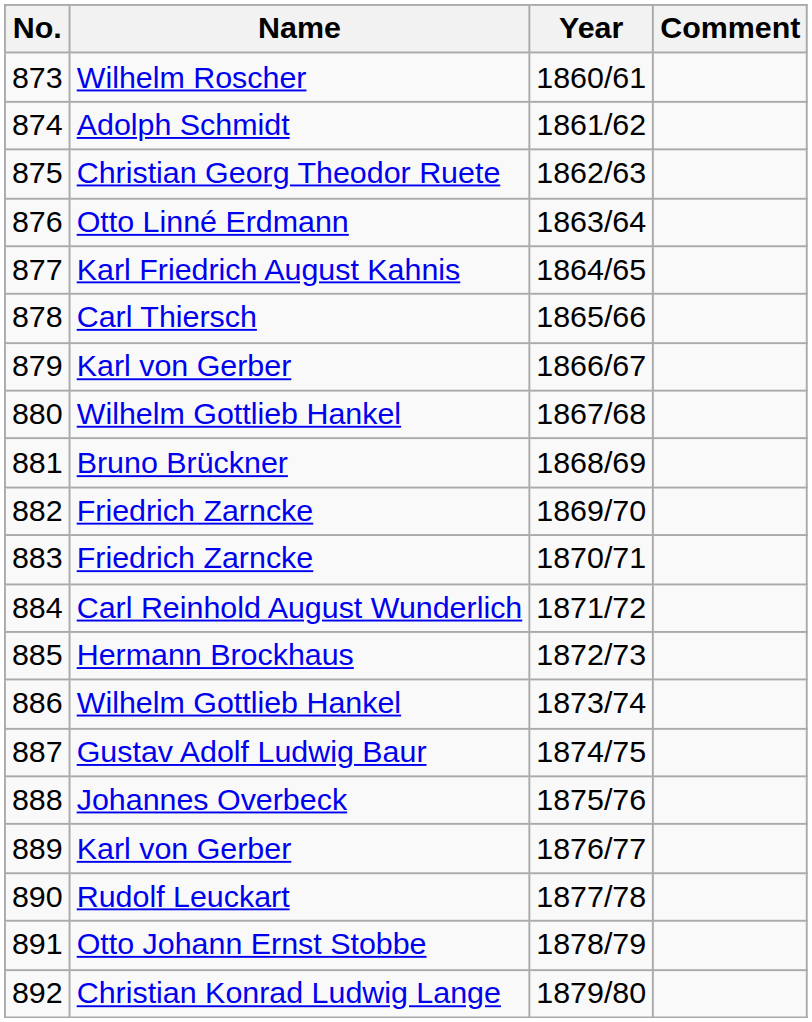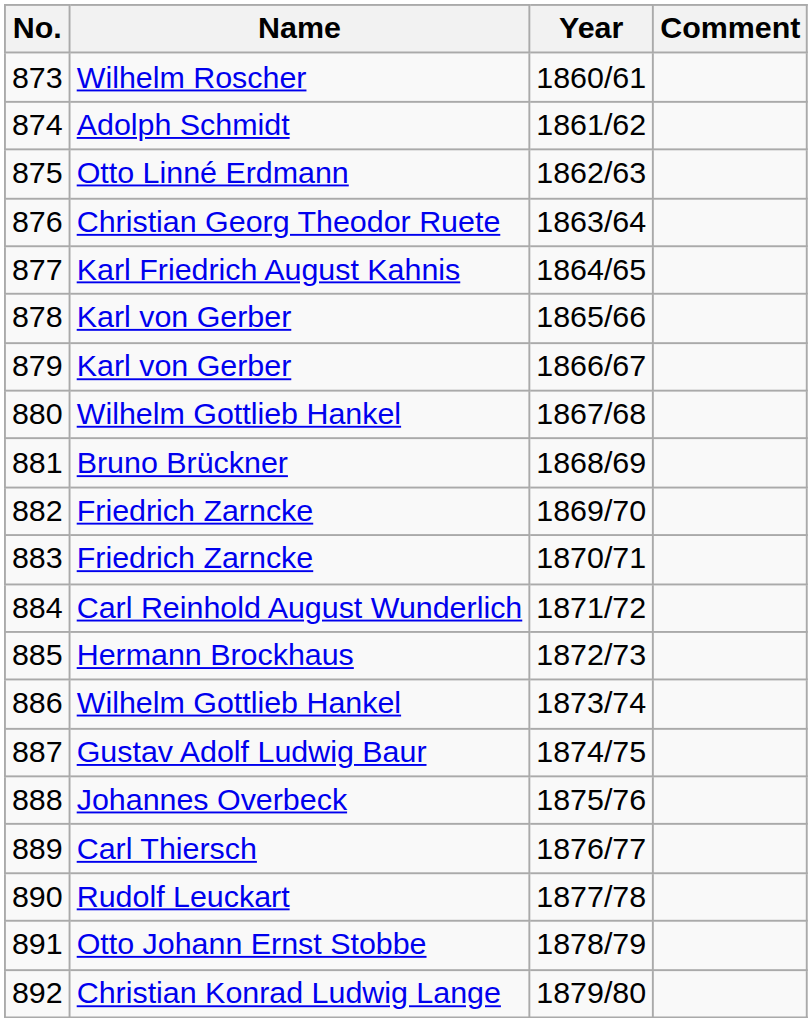(288, 173) Christian Georg Theodor Ruete -> (213, 173) Otto Linné Erdmann
(213, 221) Otto Linné Erdmann -> (288, 221) Christian Georg Theodor Ruete
(167, 317) Carl Thiersch -> (184, 317) Karl von Gerber
(184, 848) Karl von Gerber -> (167, 848) Carl Thiersch
